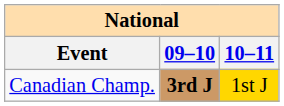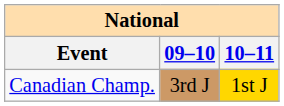(190, 85) bold -> (190, 85) normal
